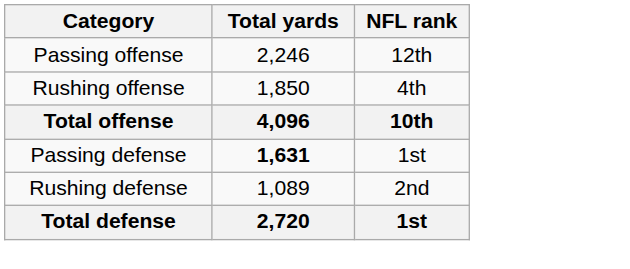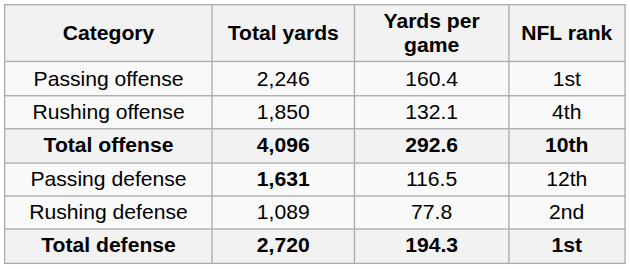+ column: (432, 33)
(412, 54) 12th -> (567, 78) 1st
(412, 155) 1st -> (567, 178) 12th
